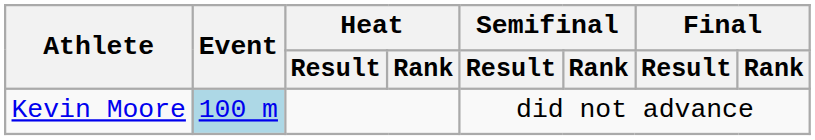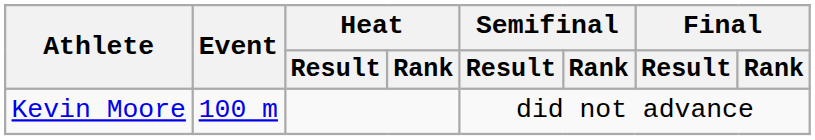(238, 111) lightblue background -> (238, 111) no background
